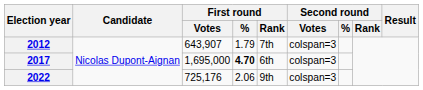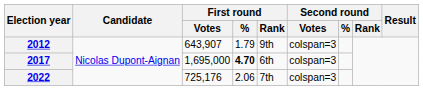(267, 45) 7th -> (267, 45) 9th
(267, 77) 9th -> (267, 77) 7th
